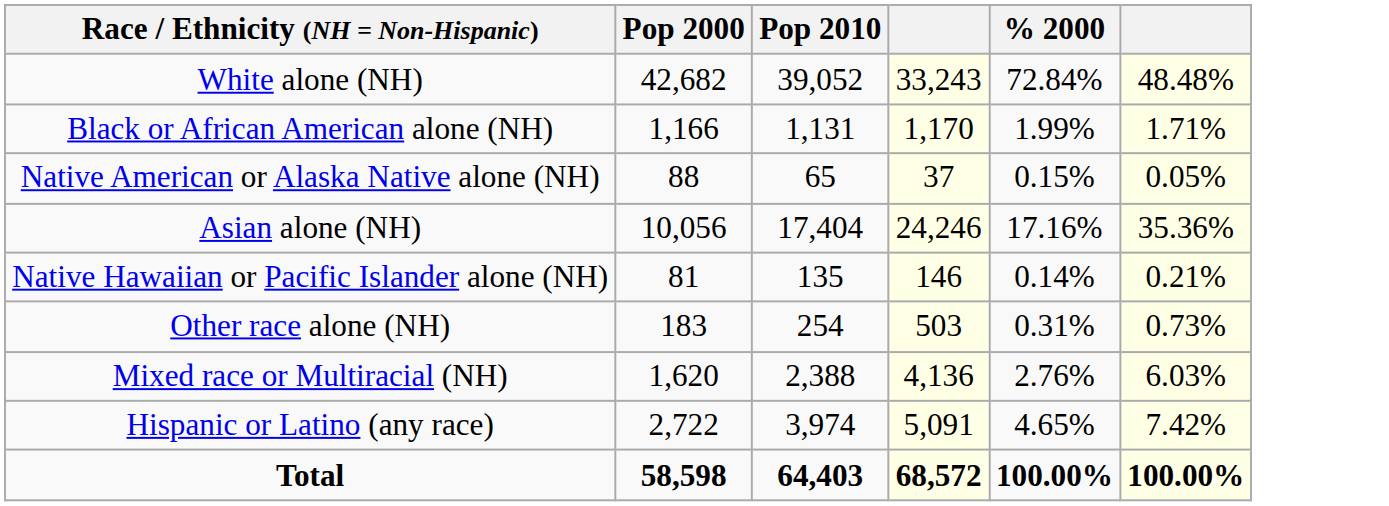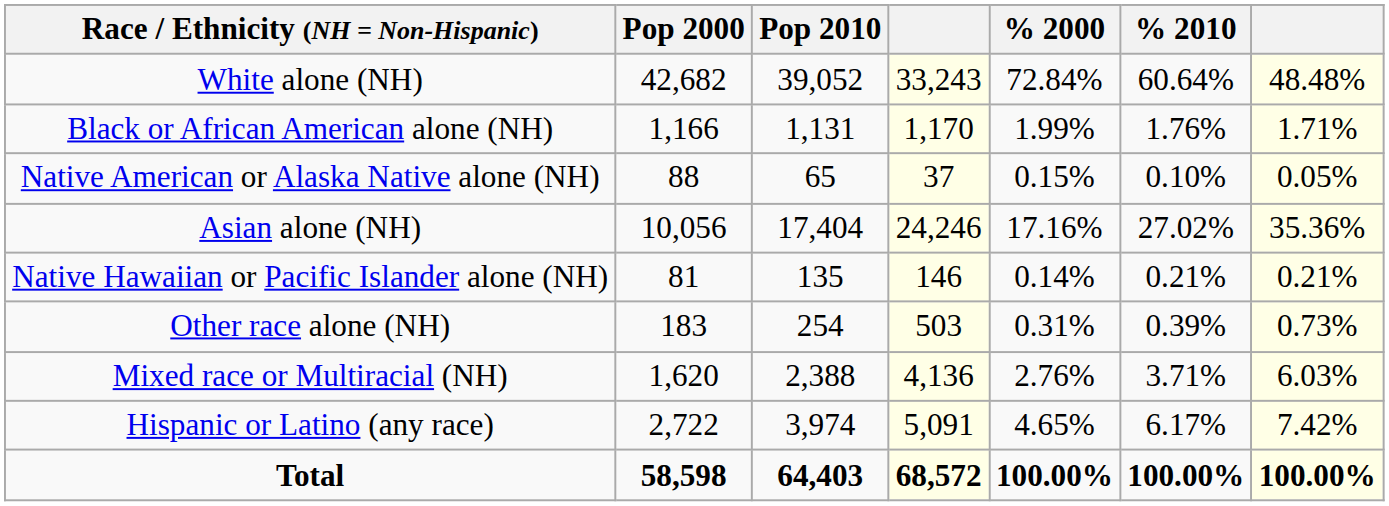+ column: (1186, 29)
